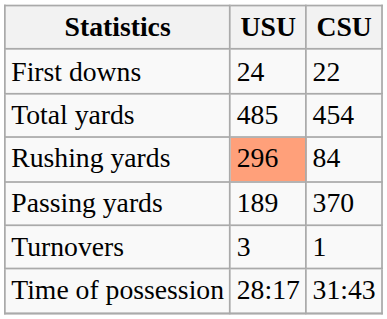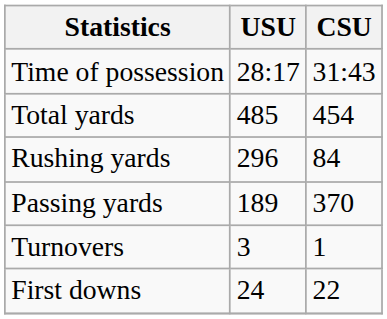rows swapped: (76, 71) <-> (118, 290)
(258, 158) lightsalmon background -> (258, 158) no background
